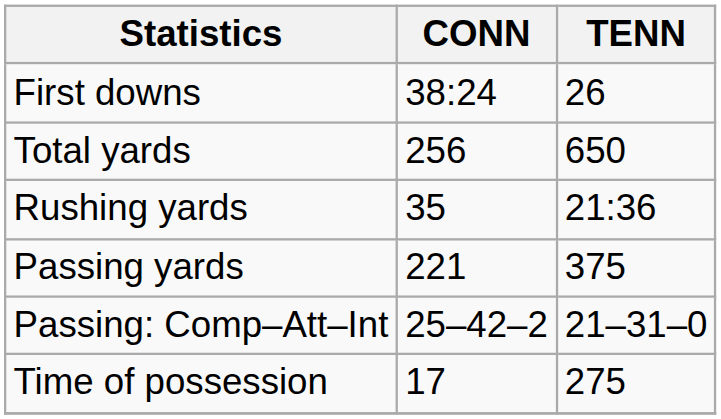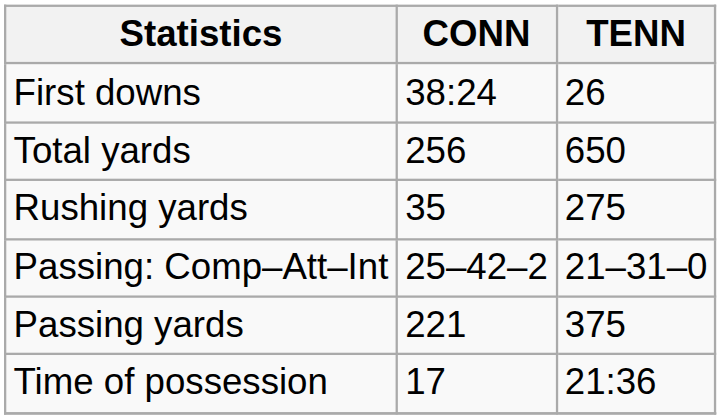(611, 208) 21:36 -> (595, 208) 275
rows swapped: (129, 266) <-> (201, 324)
(595, 382) 275 -> (611, 382) 21:36
